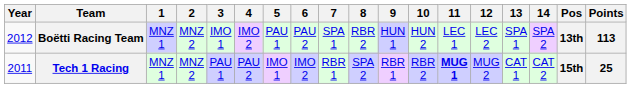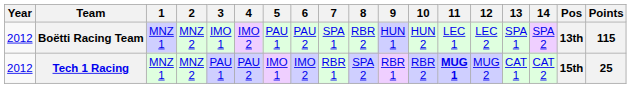(606, 37) 113 -> (606, 37) 115
(20, 68) 2011 -> (20, 68) 2012
